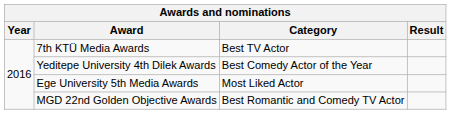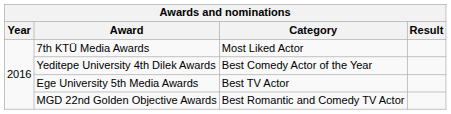(255, 48) Best TV Actor -> (263, 48) Most Liked Actor
(263, 83) Most Liked Actor -> (255, 83) Best TV Actor
